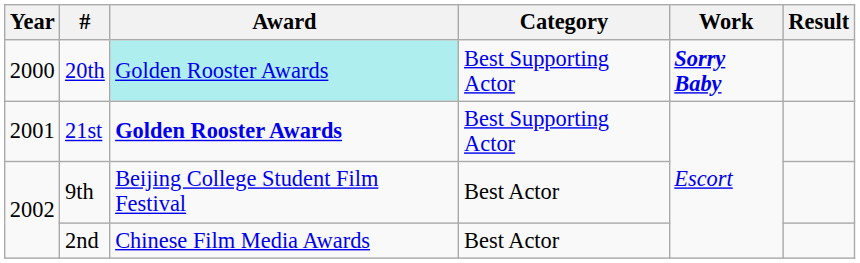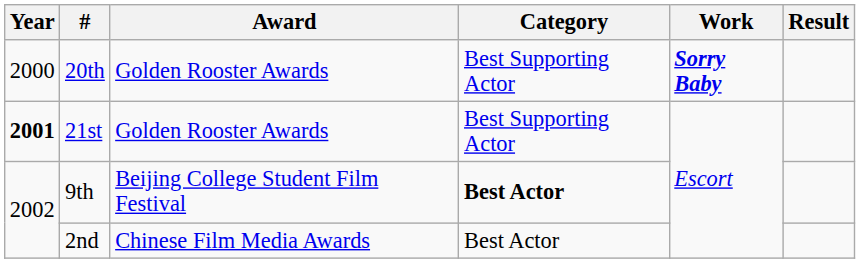(222, 70) paleturquoise background -> (222, 70) no background
(32, 131) normal -> (32, 131) bold
(229, 131) bold -> (222, 131) normal
(512, 191) normal -> (514, 191) bold
